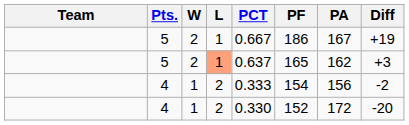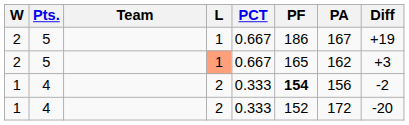columns swapped: (76, 16) <-> (194, 16)
(253, 62) 0.637 -> (253, 62) 0.667
(296, 85) normal -> (296, 85) bold
(253, 108) 0.330 -> (253, 108) 0.333
